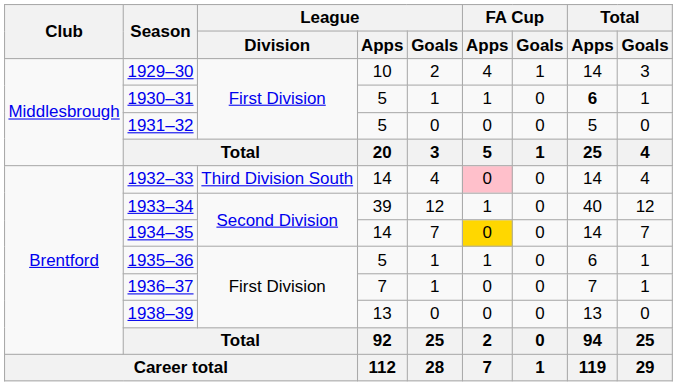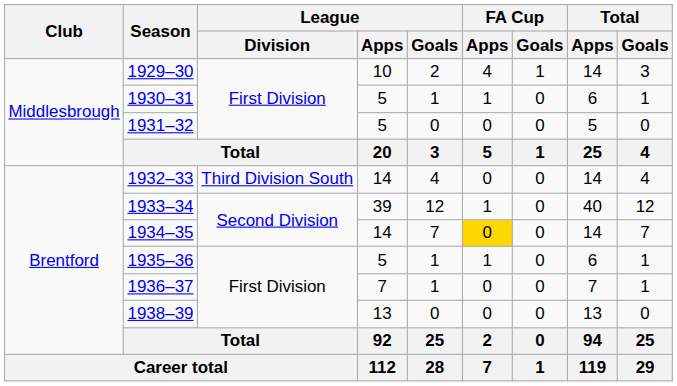(592, 98) bold -> (592, 98) normal
(487, 179) pink background -> (487, 179) no background
